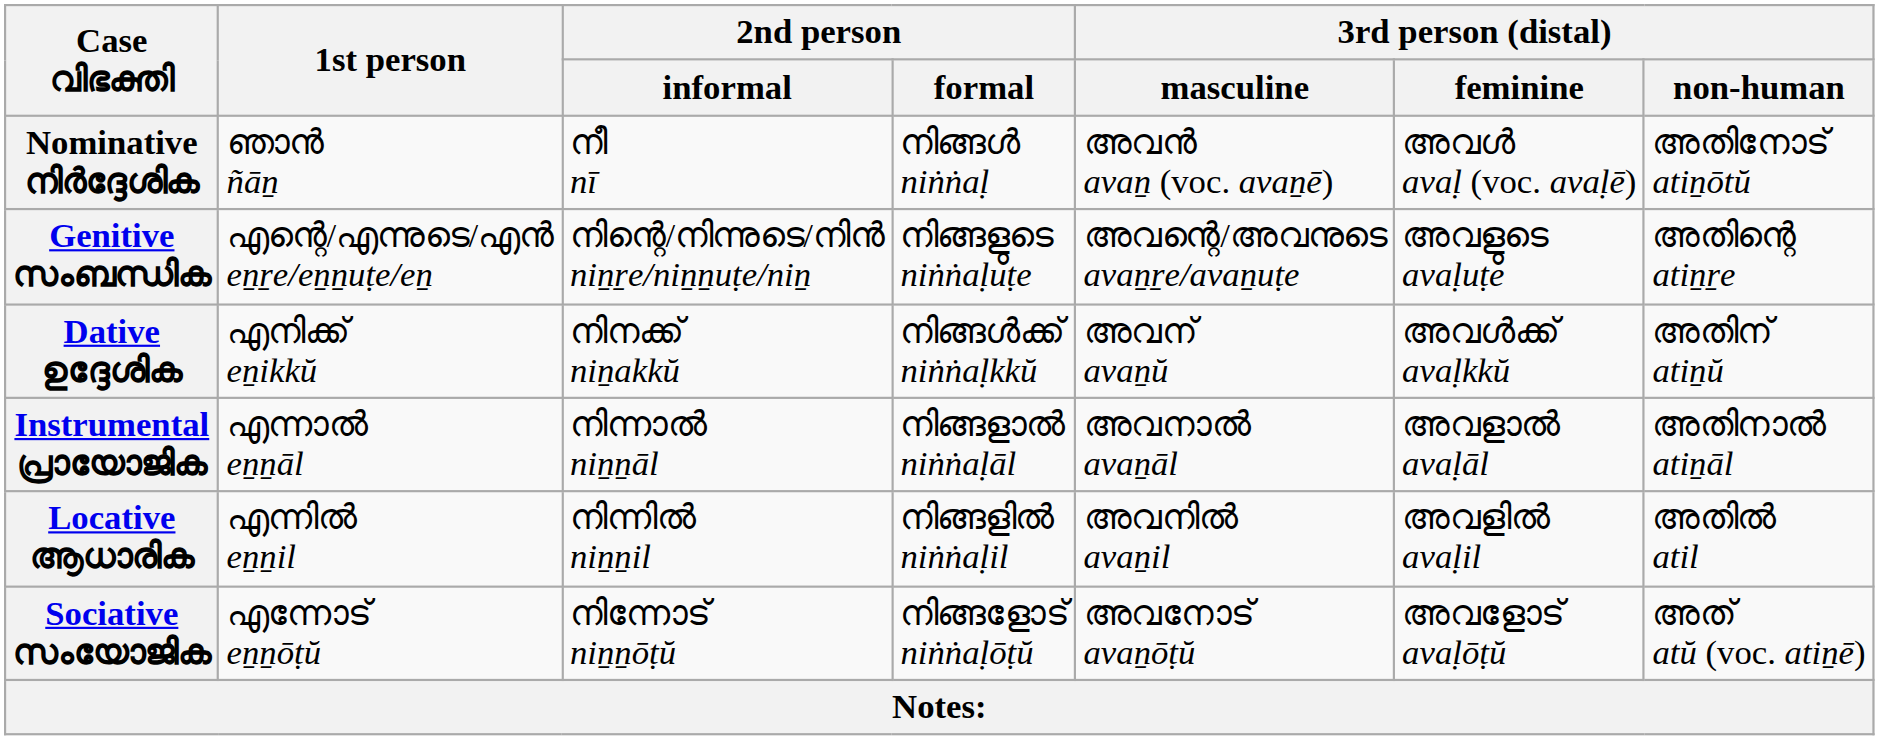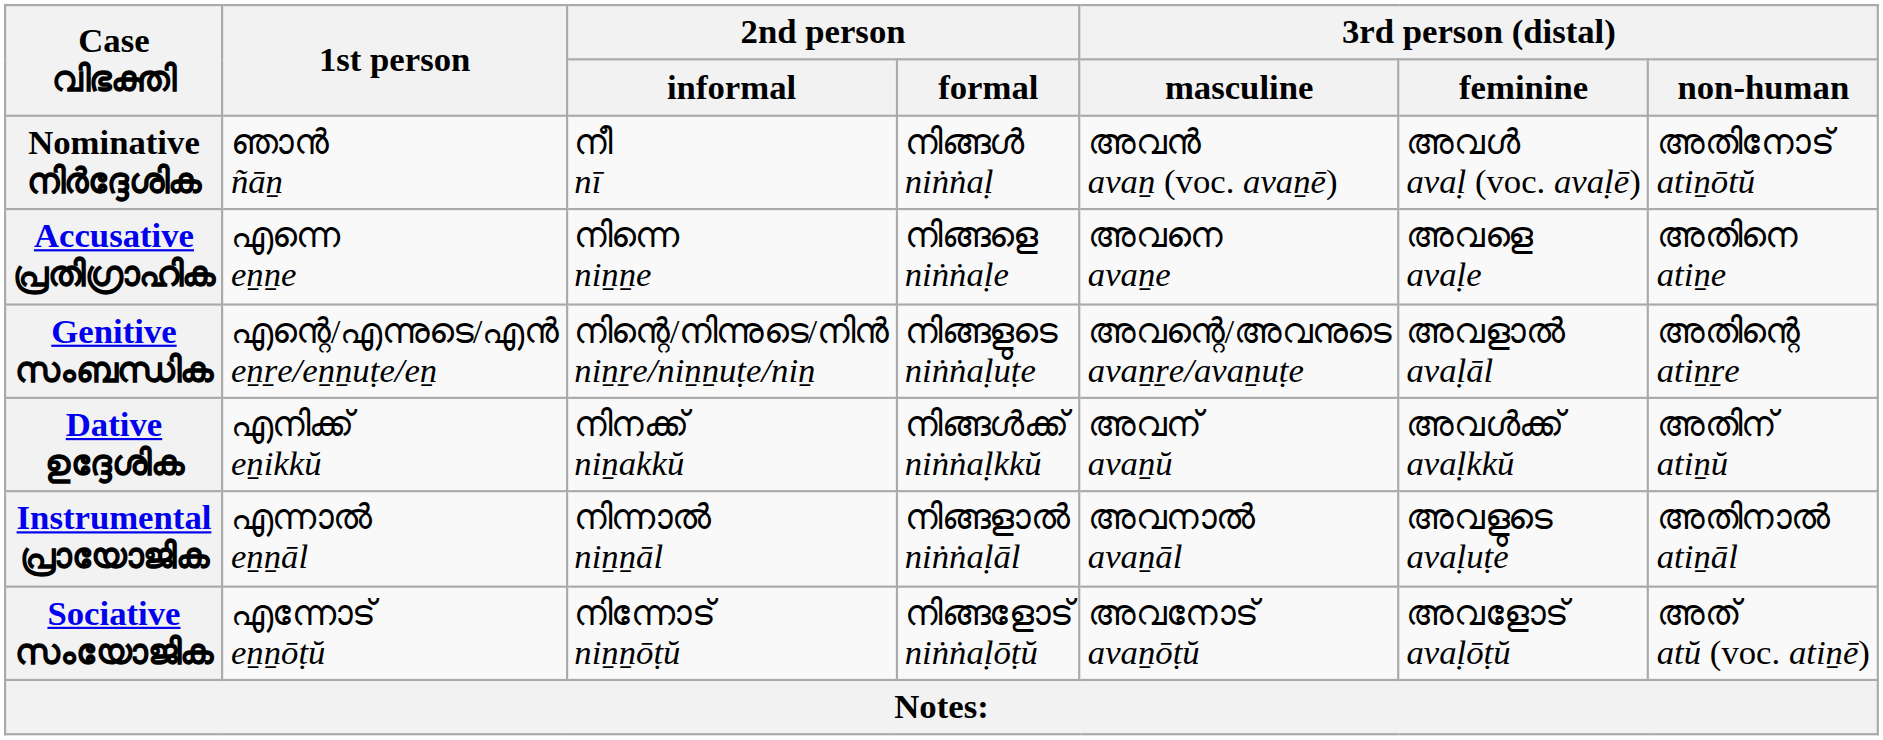+ row: (114, 255)
(1475, 255) അവളുടെ avaḷuṭe -> (1486, 349) അവളാൽ avaḷāl
(1481, 444) അവളാൽ avaḷāl -> (1479, 538) അവളുടെ avaḷuṭe
- row: (112, 538)
